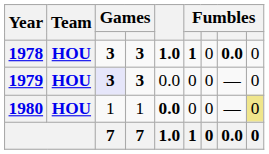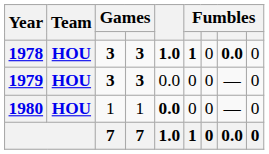(110, 80) lavender background -> (110, 80) no background
(255, 108) khaki background -> (255, 108) no background
